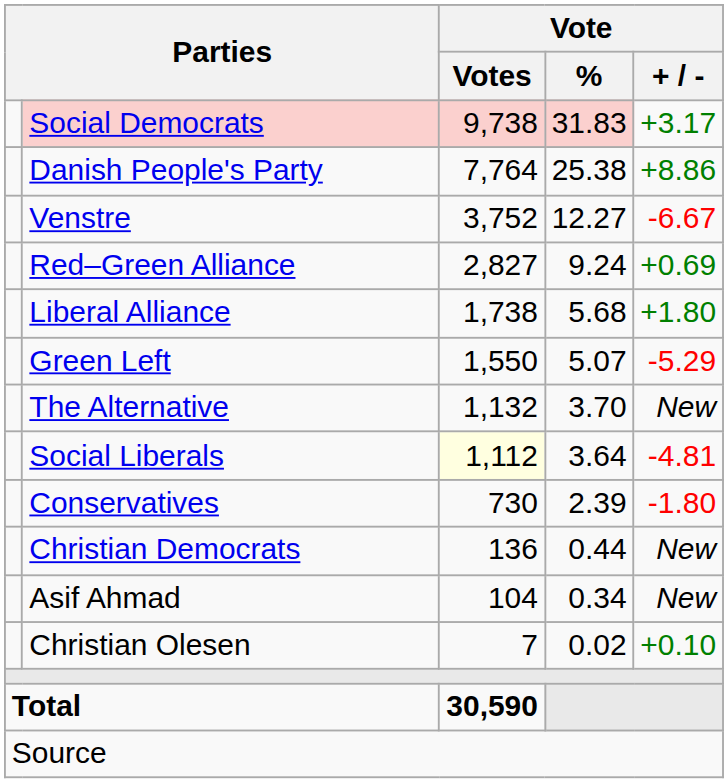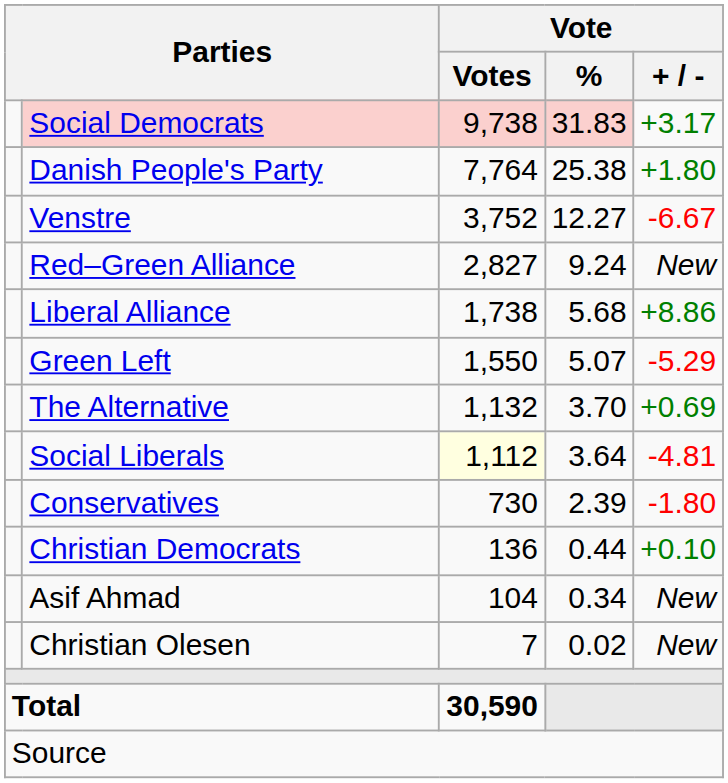(678, 170) +8.86 -> (678, 170) +1.80
(678, 265) +0.69 -> (686, 265) New
(678, 312) +1.80 -> (678, 312) +8.86
(686, 407) New -> (678, 407) +0.69
(686, 550) New -> (678, 550) +0.10
(678, 645) +0.10 -> (686, 645) New
